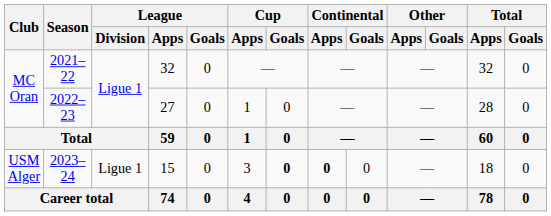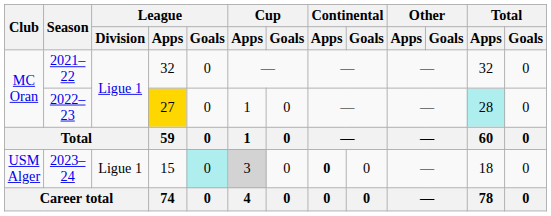(167, 107) no background -> (167, 107) gold background
(486, 107) no background -> (486, 107) paleturquoise background
(207, 168) no background -> (207, 168) paleturquoise background
(247, 168) no background -> (247, 168) lightgrey background
(287, 168) bold -> (287, 168) normal
